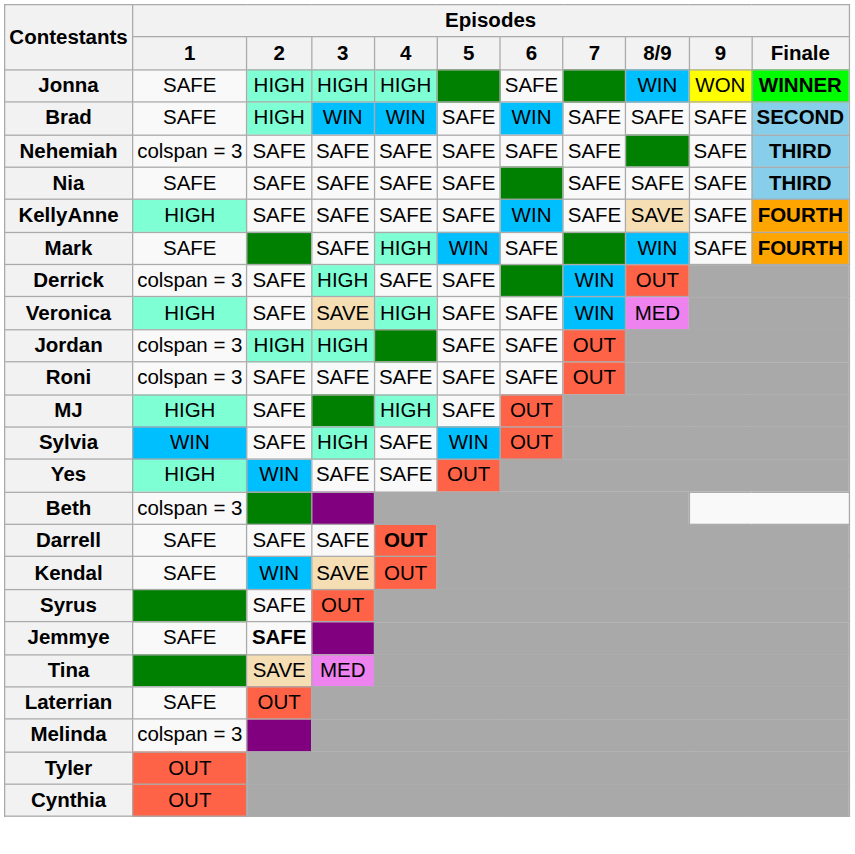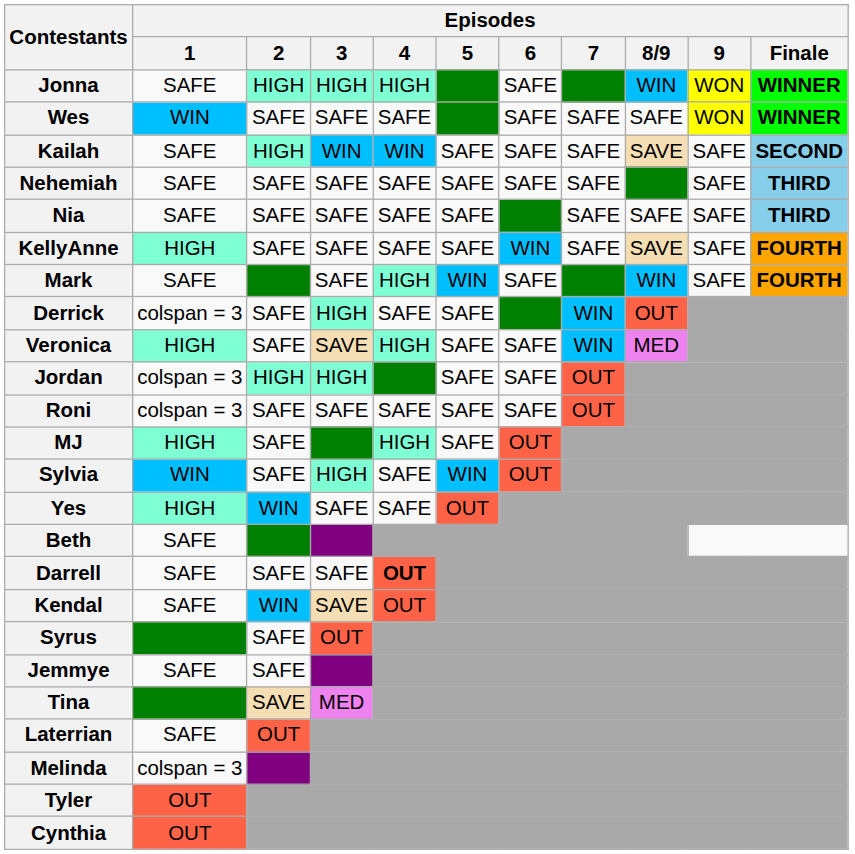+ row: (69, 118)
- row: (69, 118)
+ row: (69, 150)
(190, 150) colspan = 3 -> (190, 183) SAFE
(190, 507) colspan = 3 -> (190, 540) SAFE
(279, 637) bold -> (279, 670) normal
